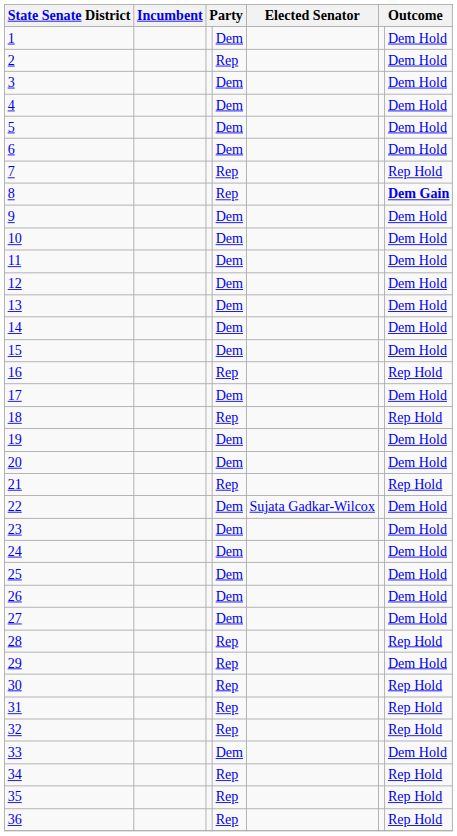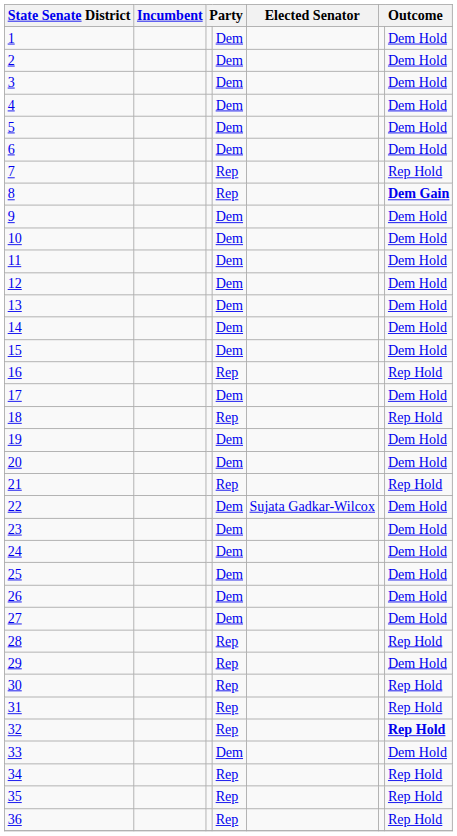(227, 60) Rep -> (229, 60) Dem
(415, 730) normal -> (417, 730) bold
